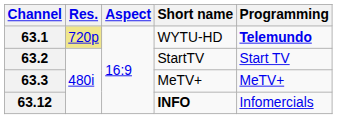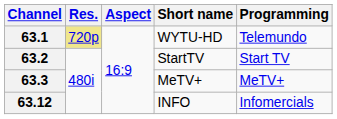(276, 37) bold -> (273, 37) normal
(174, 102) bold -> (174, 102) normal
